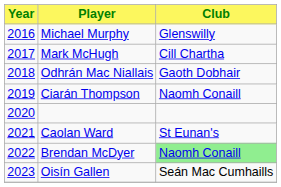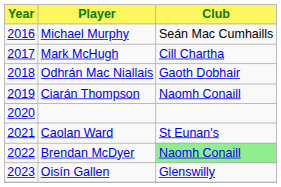(187, 34) Glenswilly -> (216, 34) Seán Mac Cumhaills
(216, 172) Seán Mac Cumhaills -> (187, 172) Glenswilly
